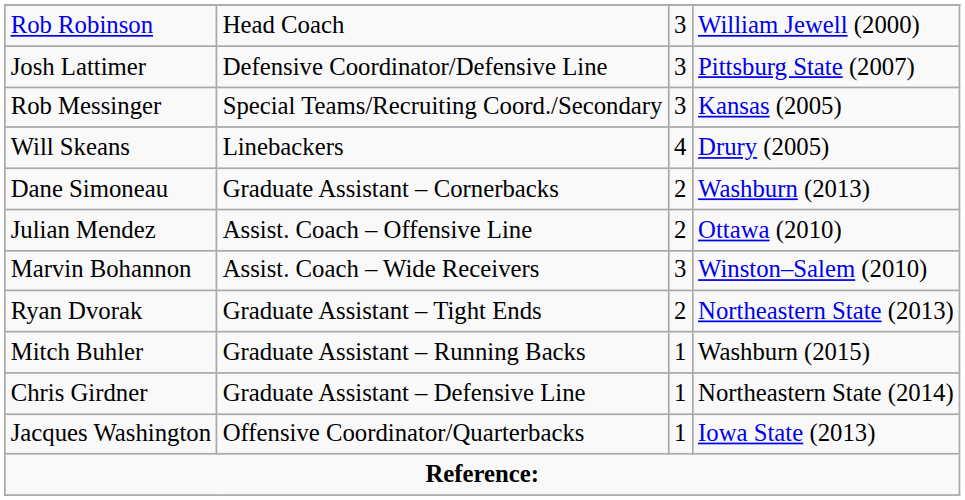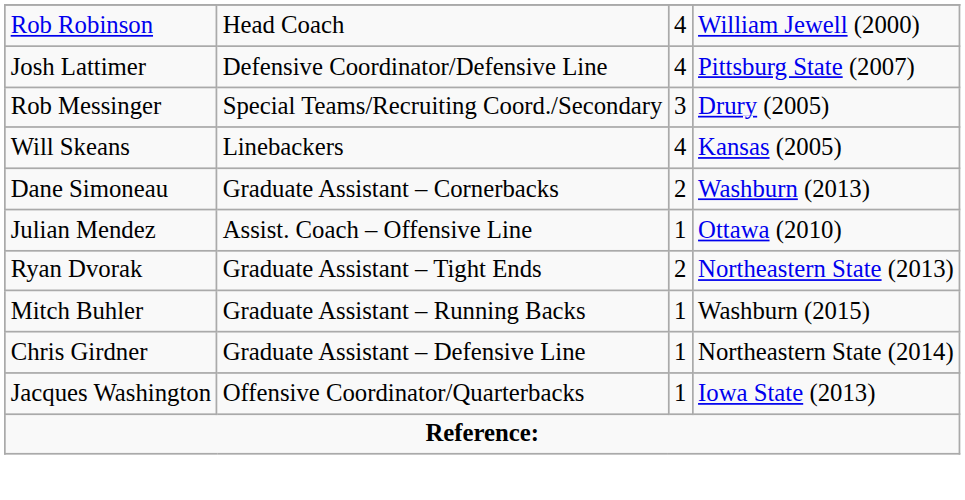(680, 25) 3 -> (680, 25) 4
(680, 66) 3 -> (680, 66) 4
(770, 107) Kansas (2005) -> (764, 107) Drury (2005)
(764, 147) Drury (2005) -> (770, 147) Kansas (2005)
(680, 229) 2 -> (680, 229) 1
- row: (101, 270)
